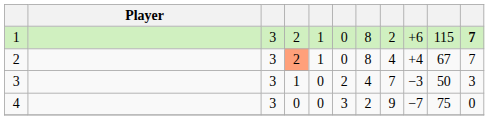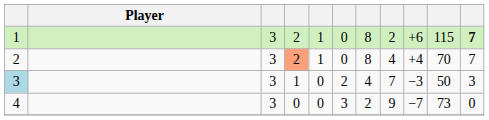(444, 59) 67 -> (444, 59) 70
(16, 81) no background -> (16, 81) lightblue background
(444, 103) 75 -> (444, 103) 73
